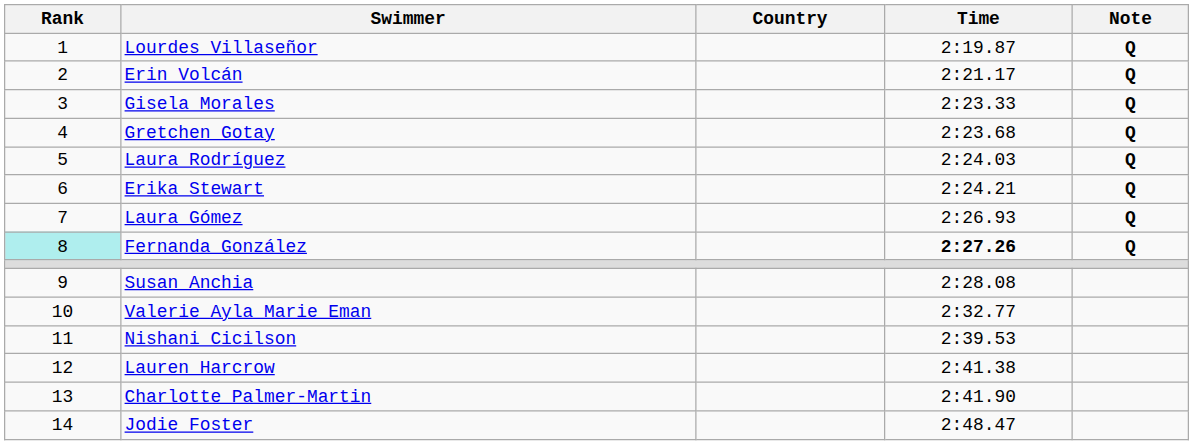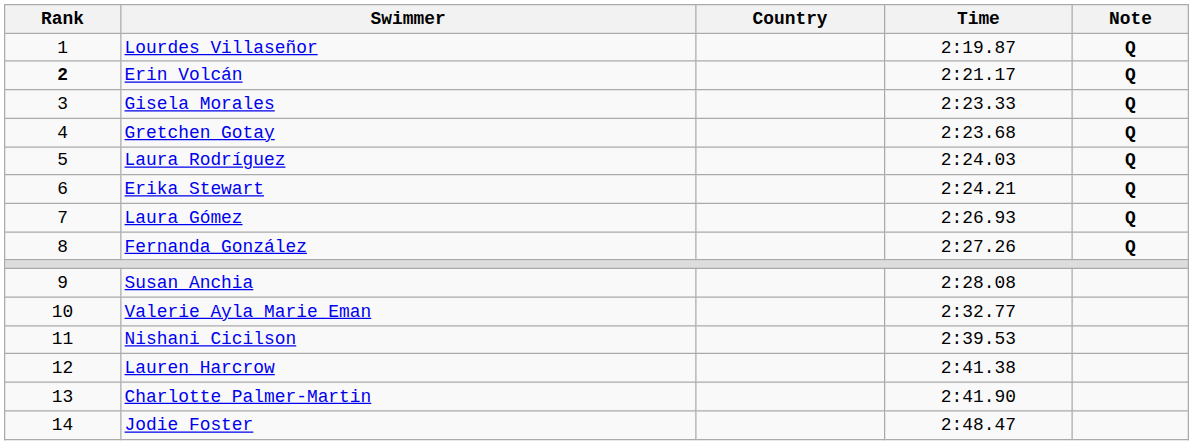(62, 76) normal -> (62, 76) bold
(62, 246) paleturquoise background -> (62, 246) no background
(978, 246) bold -> (978, 246) normal
